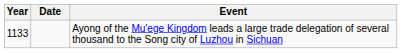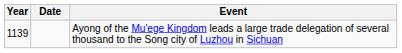(17, 34) 1133 -> (17, 34) 1139
